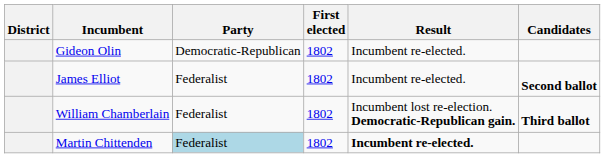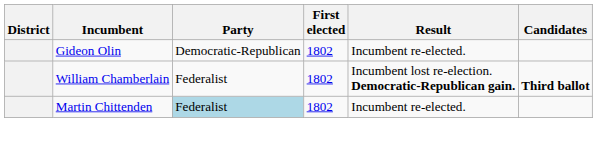- row: (88, 78)
(412, 142) bold -> (409, 106) normal
